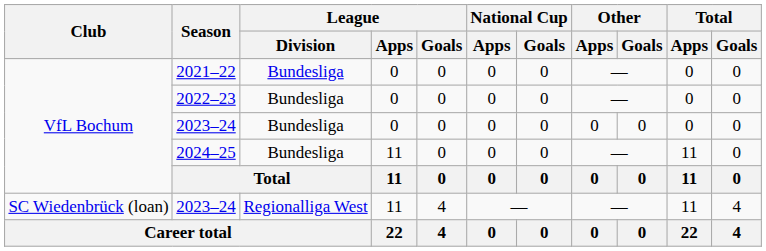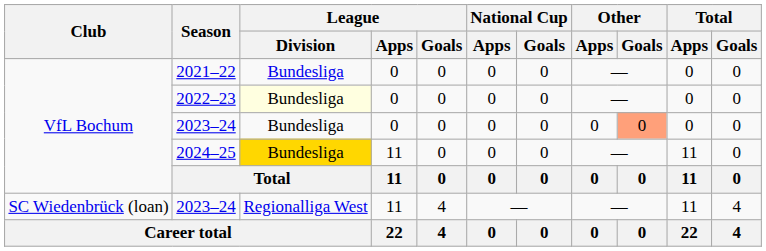(306, 98) no background -> (306, 98) lightyellow background
(642, 125) no background -> (642, 125) lightsalmon background
(306, 152) no background -> (306, 152) gold background
